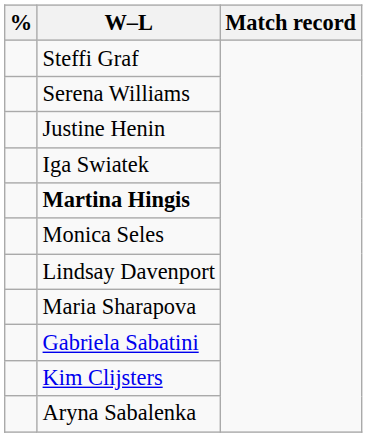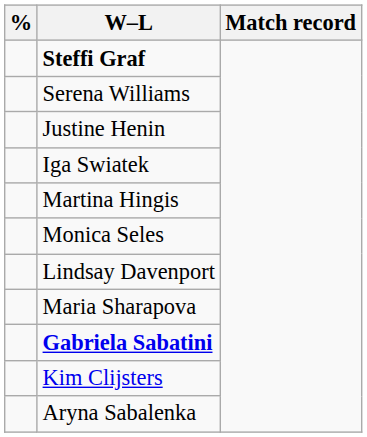(91, 58) normal -> (94, 58) bold
(116, 200) bold -> (111, 200) normal
(121, 342) normal -> (128, 342) bold
